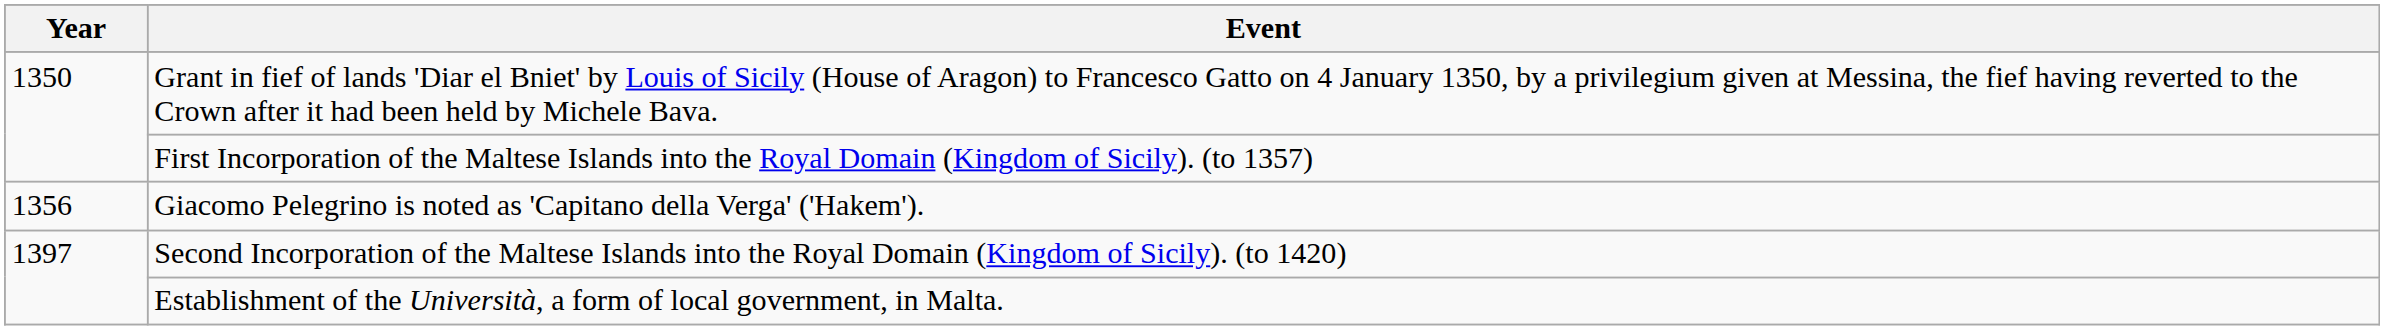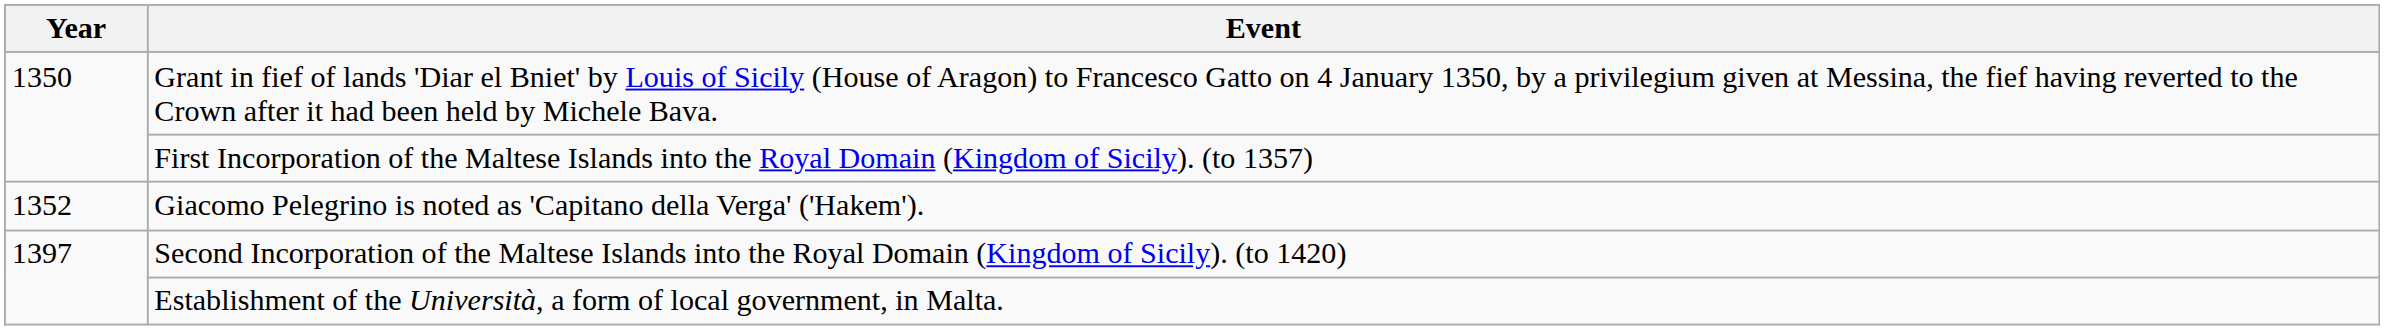(42, 205) 1356 -> (42, 205) 1352
